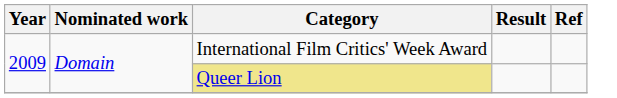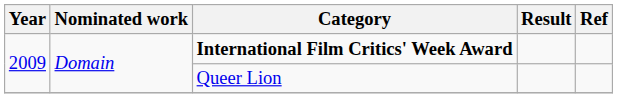(342, 48) normal -> (355, 48) bold
(239, 78) khaki background -> (239, 78) no background
